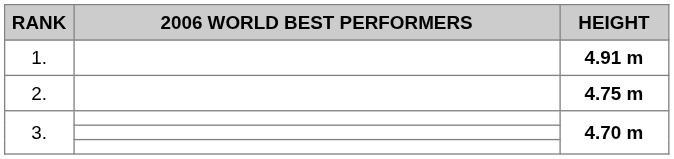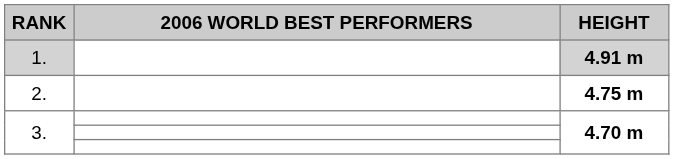(39, 58) no background -> (39, 58) lightgrey background
(614, 58) no background -> (614, 58) lightgrey background
